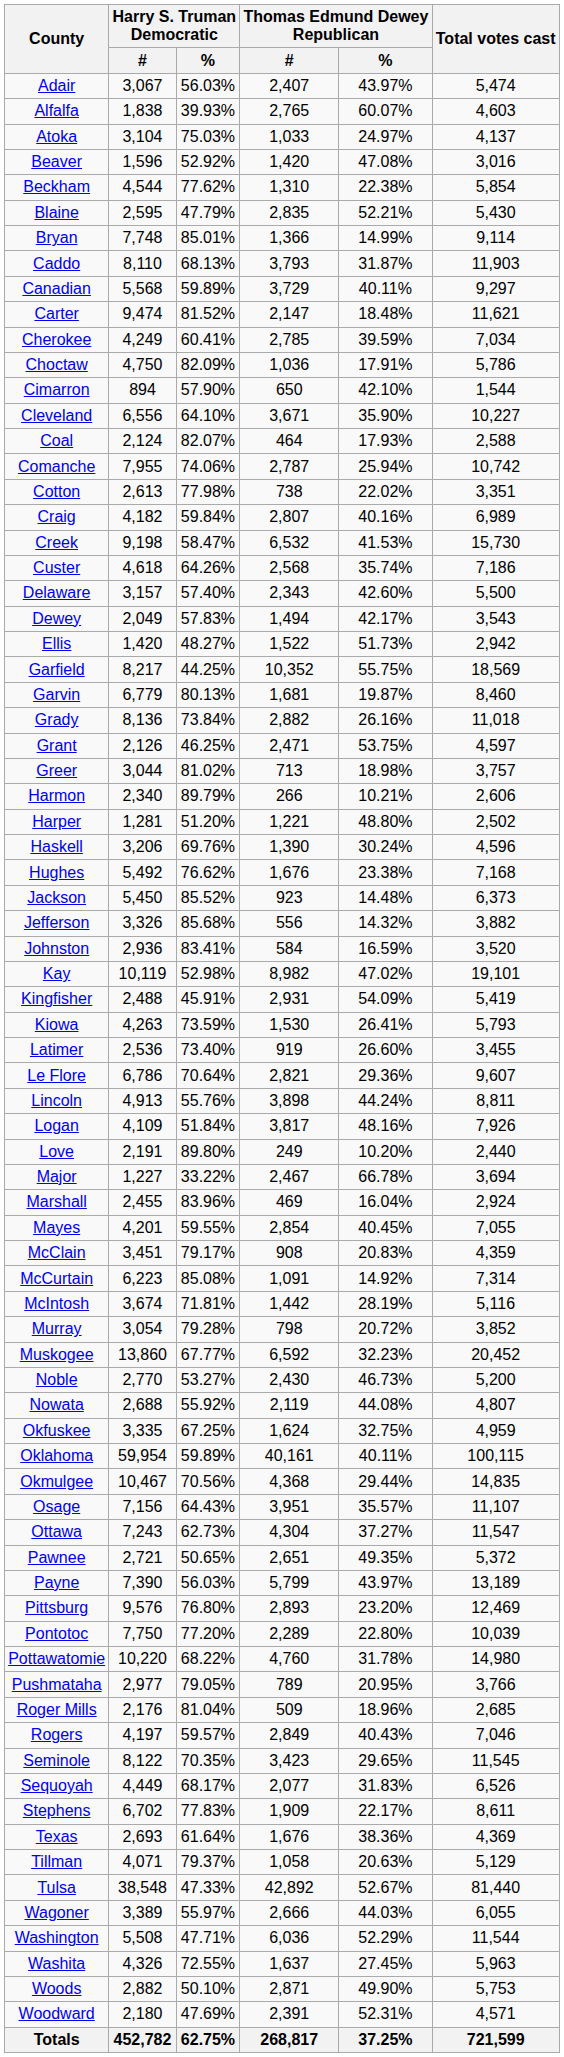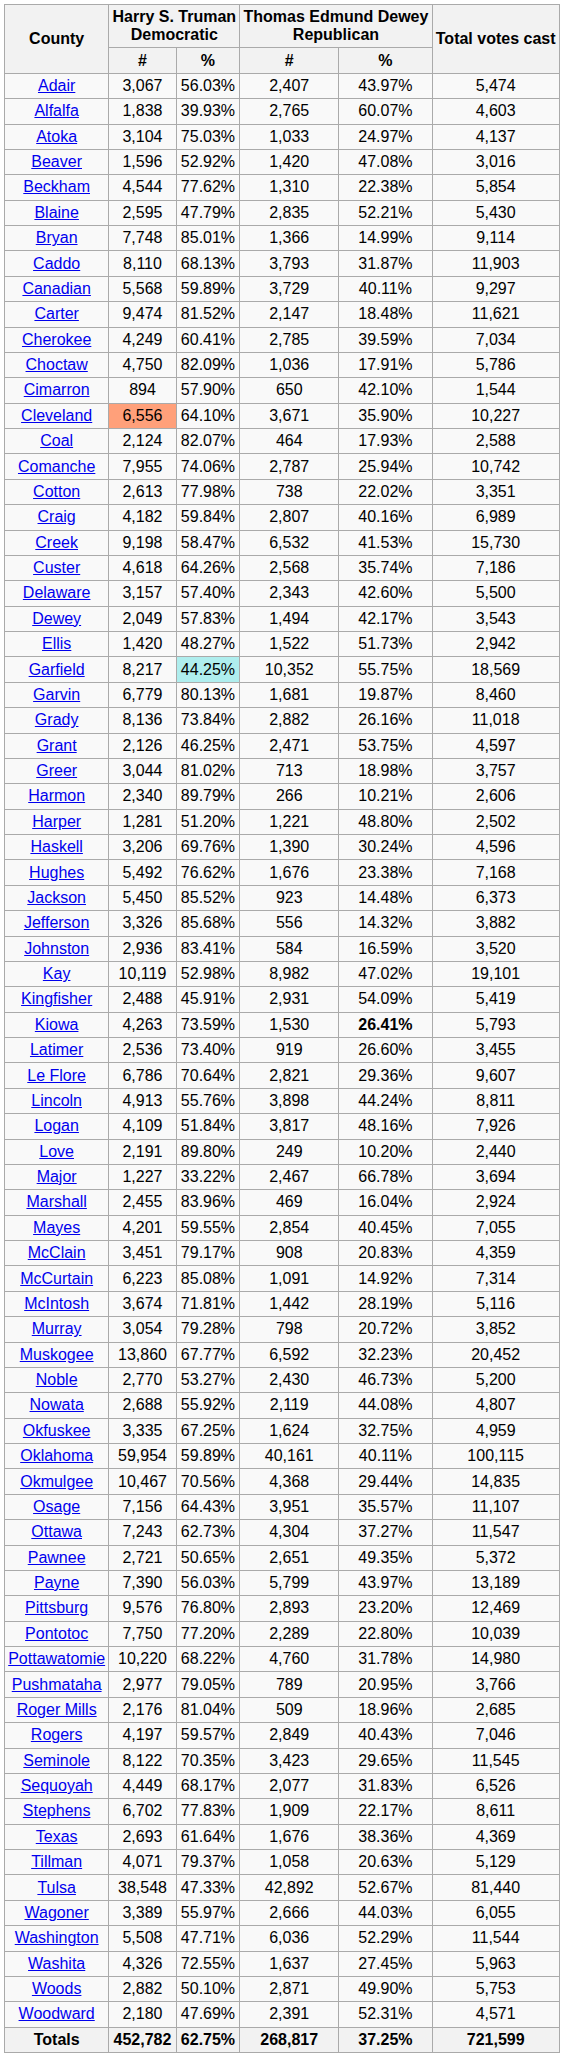(142, 415) no background -> (142, 415) lightsalmon background
(208, 669) no background -> (208, 669) paleturquoise background
(385, 1024) normal -> (385, 1024) bold
